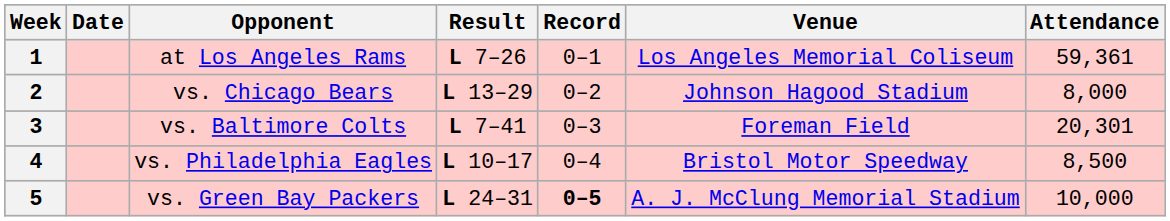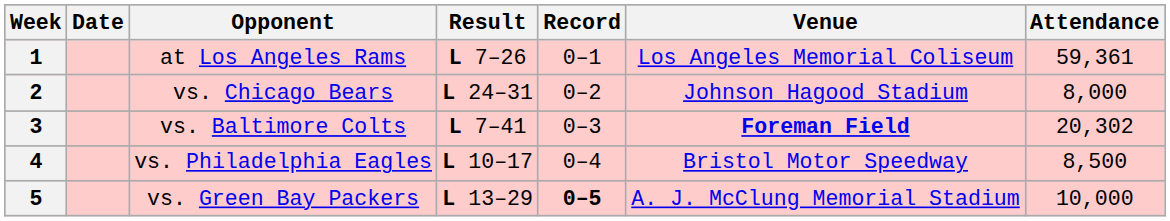(488, 93) L 13–29 -> (488, 93) L 24–31
(826, 128) normal -> (826, 128) bold
(1095, 128) 20,301 -> (1095, 128) 20,302
(488, 198) L 24–31 -> (488, 198) L 13–29
